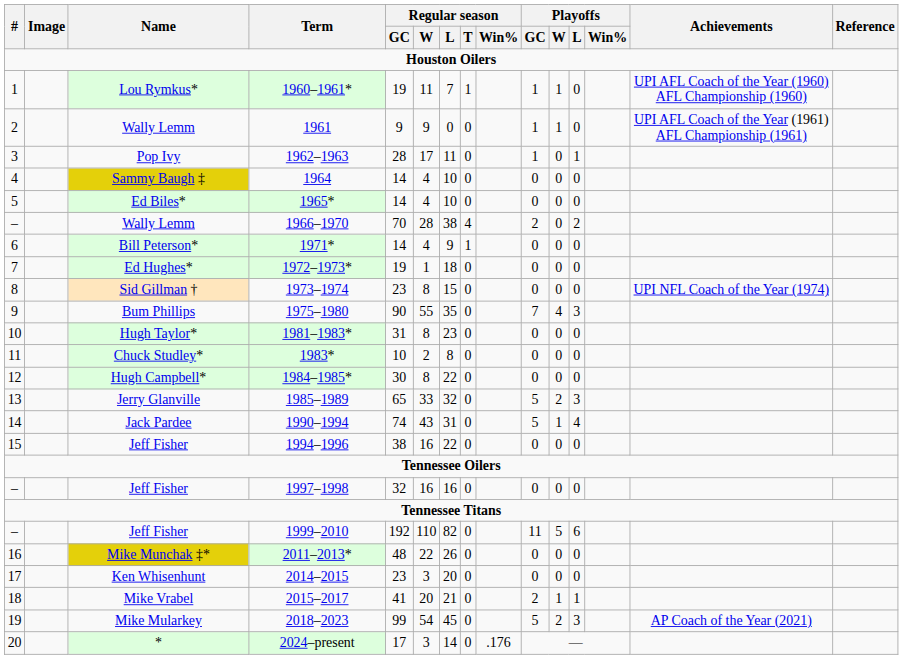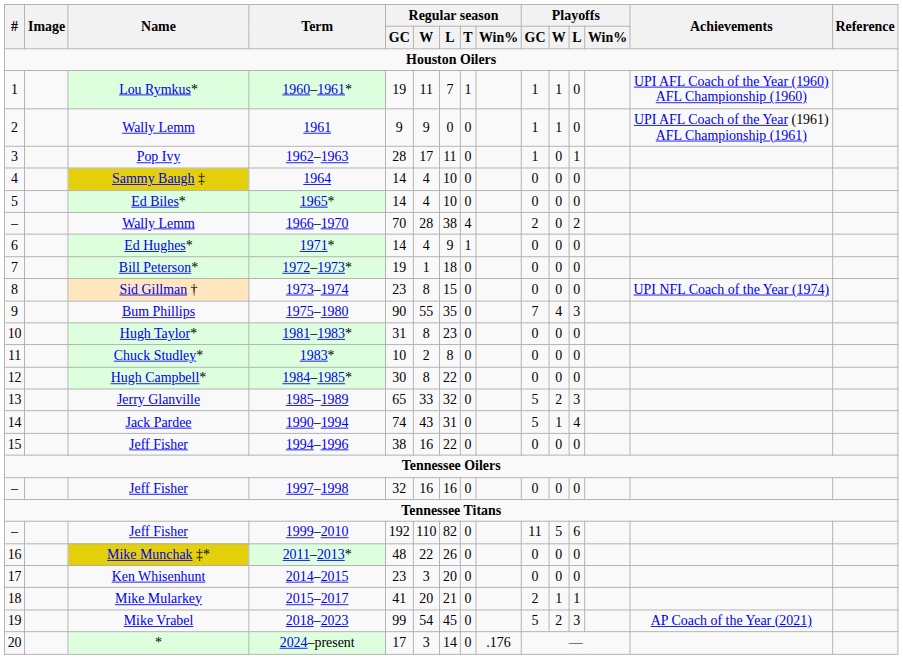(158, 245) Bill Peterson* -> (159, 245) Ed Hughes*
(159, 267) Ed Hughes* -> (158, 267) Bill Peterson*
(159, 598) Mike Vrabel -> (158, 598) Mike Mularkey
(158, 620) Mike Mularkey -> (159, 620) Mike Vrabel
